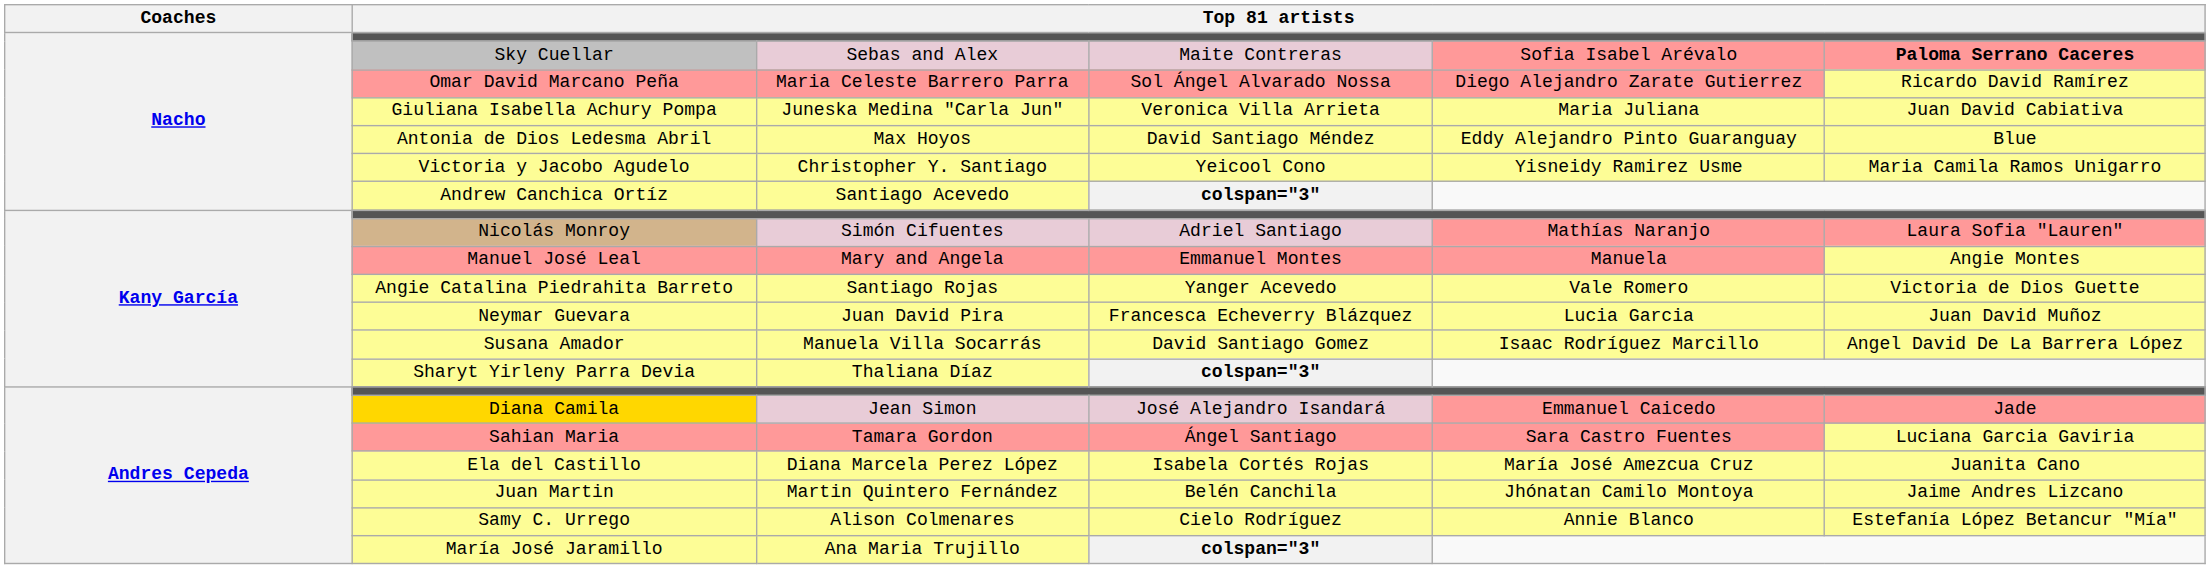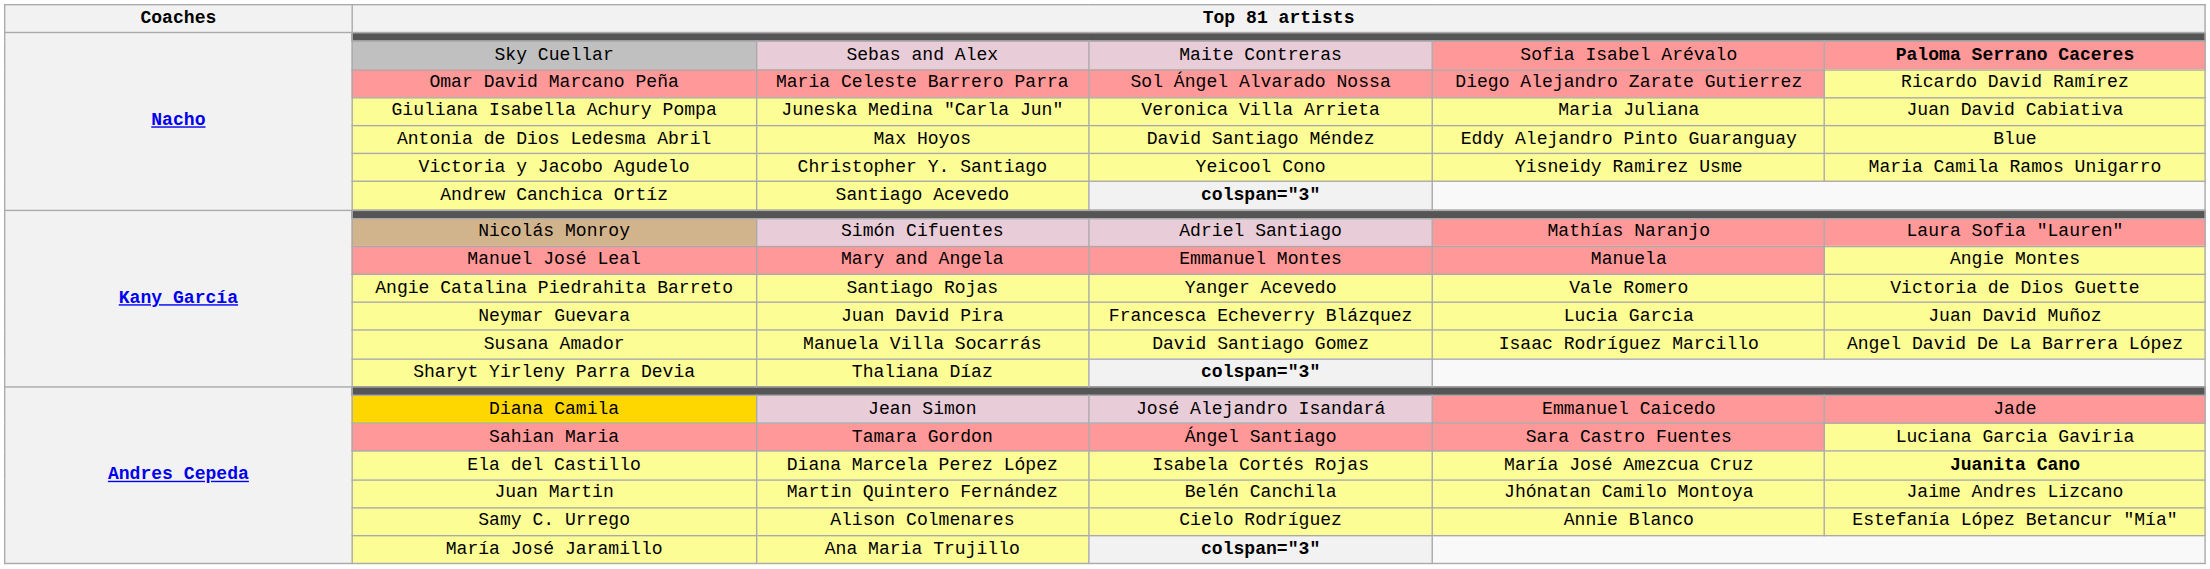(2015, 465) normal -> (2015, 465) bold
